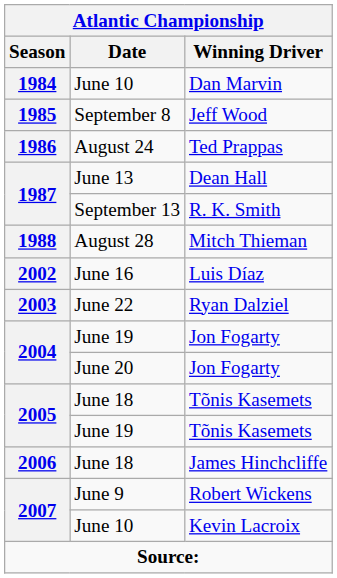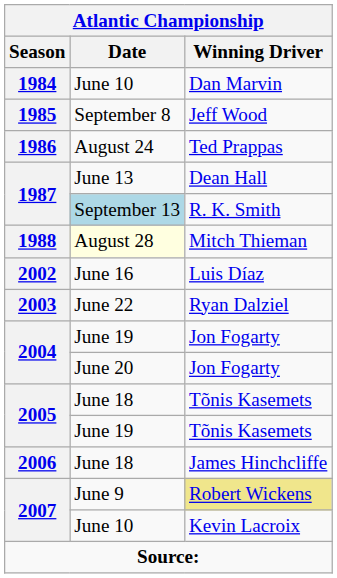(127, 209) no background -> (127, 209) lightblue background
(114, 241) no background -> (114, 241) lightyellow background
(250, 494) no background -> (250, 494) khaki background
